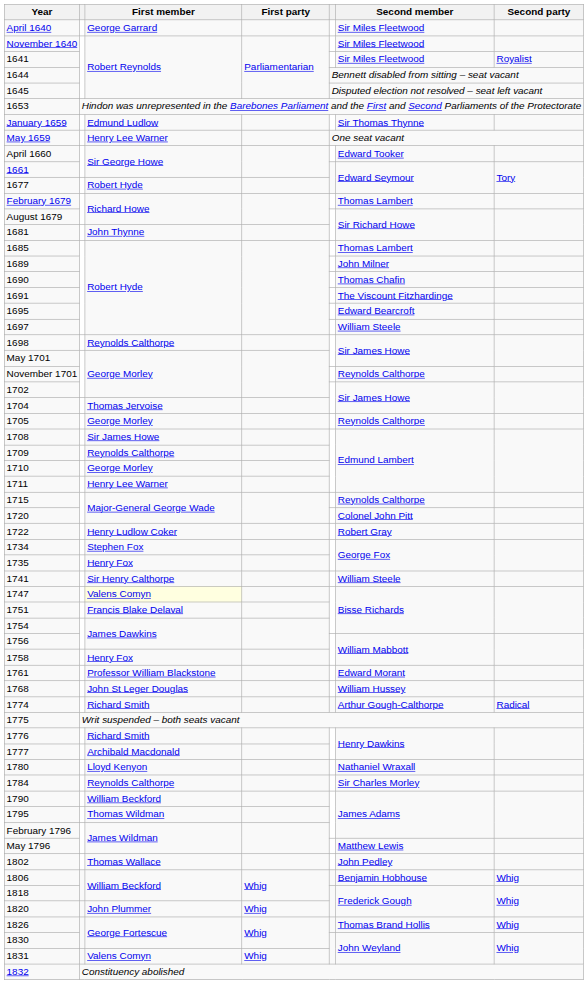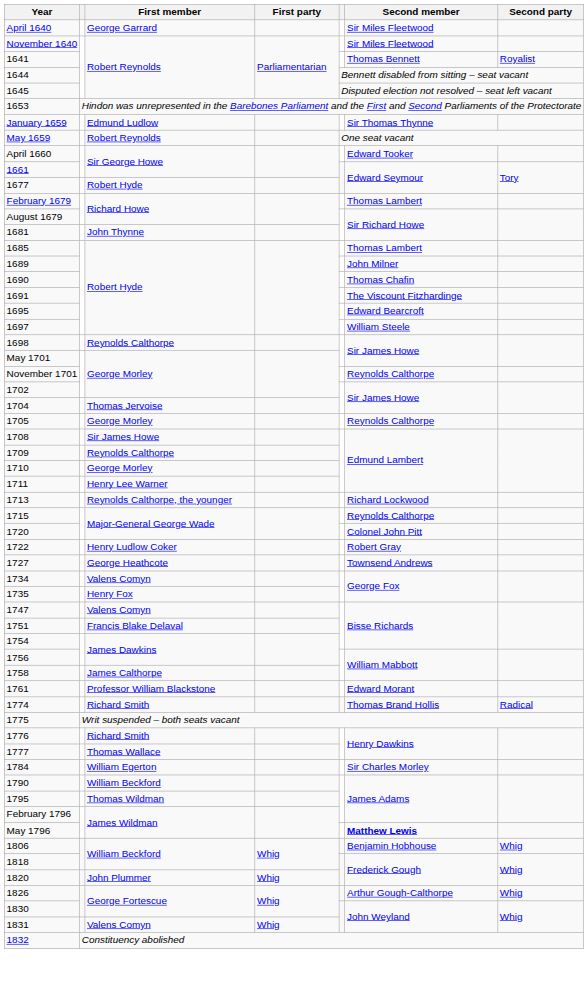(381, 59) Sir Miles Fleetwood -> (383, 59) Thomas Bennett
(127, 138) Henry Lee Warner -> (124, 138) Robert Reynolds
+ row: (18, 500)
+ row: (18, 563)
(115, 547) Stephen Fox -> (119, 578) Valens Comyn
- row: (18, 578)
(119, 594) lightyellow background -> (119, 610) no background
(110, 657) Henry Fox -> (124, 673) James Calthorpe
- row: (18, 688)
(391, 704) Arthur Gough-Calthorpe -> (393, 704) Thomas Brand Hollis
(133, 751) Archibald Macdonald -> (124, 751) Thomas Wallace
- row: (18, 767)
(131, 783) Reynolds Calthorpe -> (122, 767) William Egerton
(371, 846) normal -> (382, 830) bold
- row: (18, 861)
(384, 924) Thomas Brand Hollis -> (400, 893) Arthur Gough-Calthorpe
